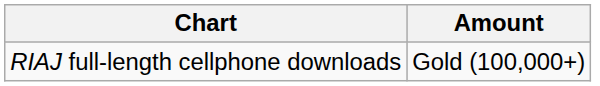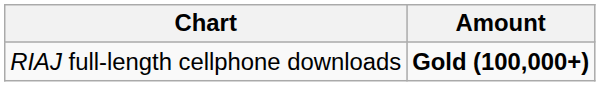(499, 61) normal -> (501, 61) bold
